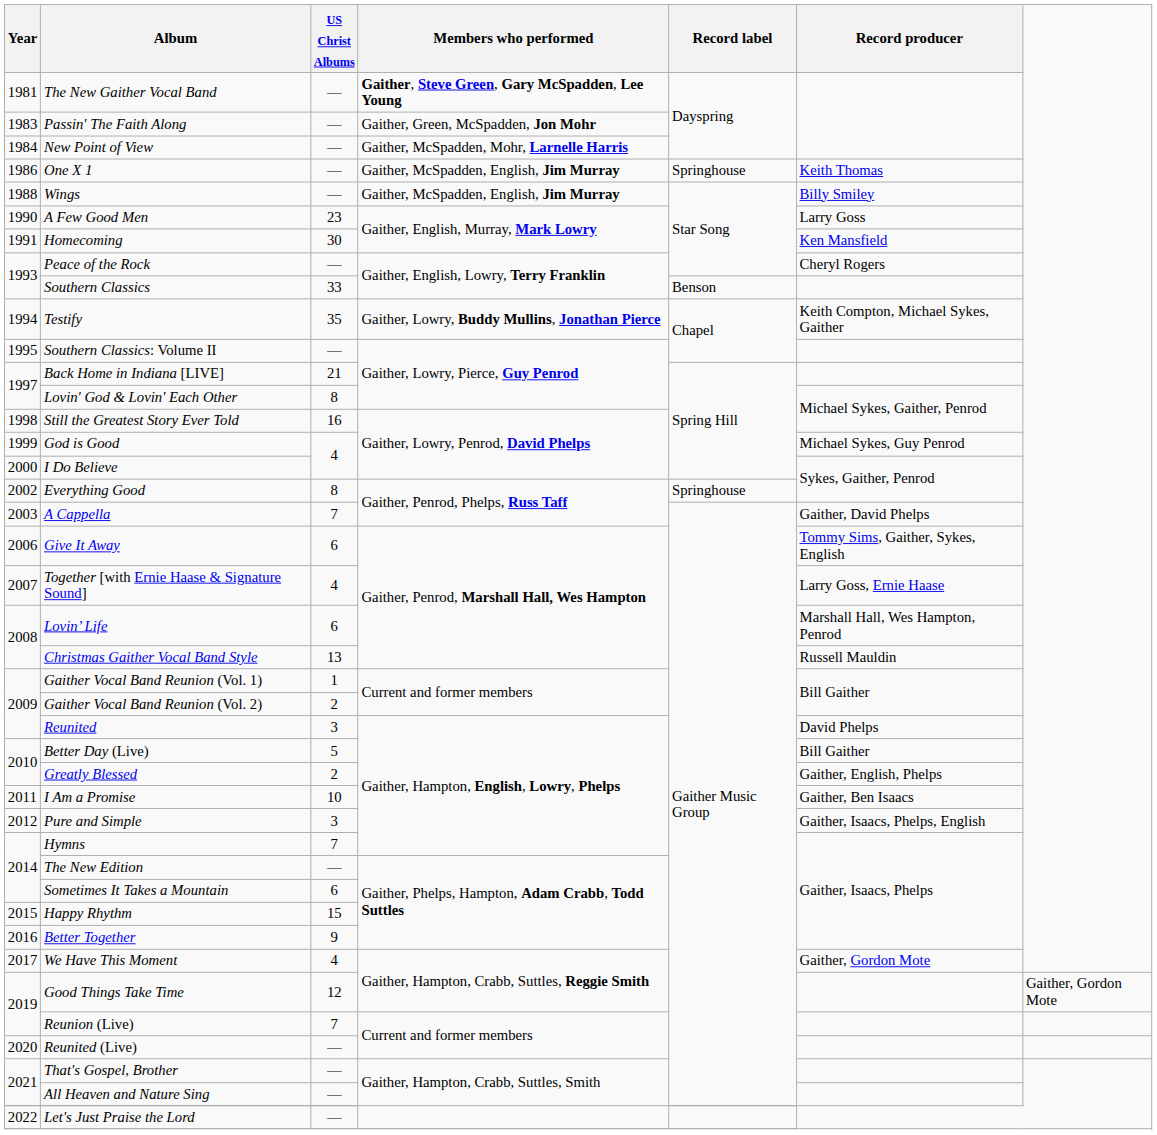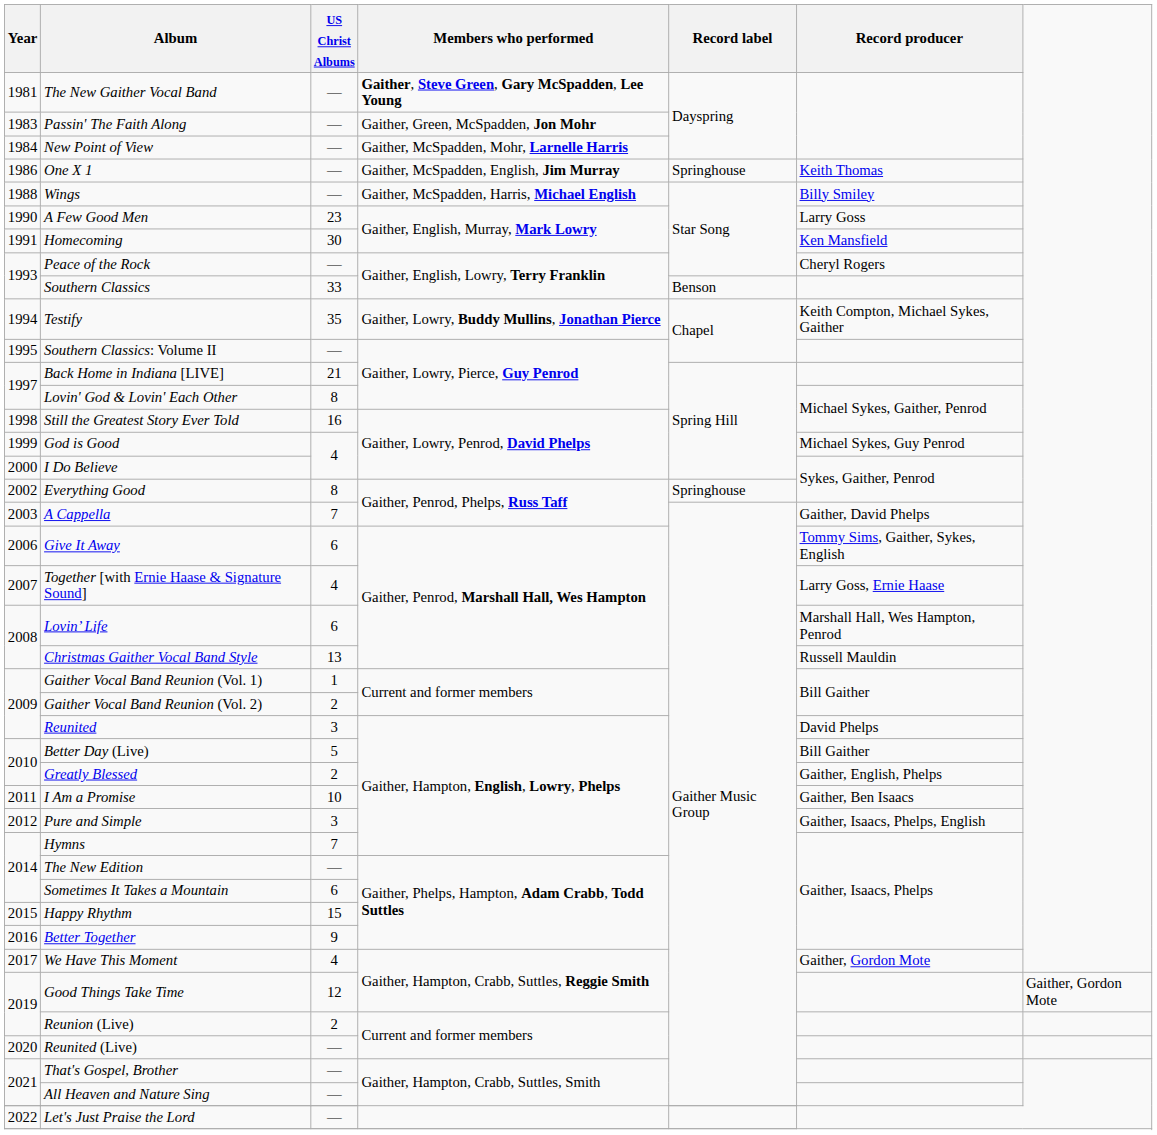(491, 194) Gaither, McSpadden, English, Jim Murray -> (499, 194) Gaither, McSpadden, Harris, Michael English
(334, 1023) 7 -> (334, 1023) 2
